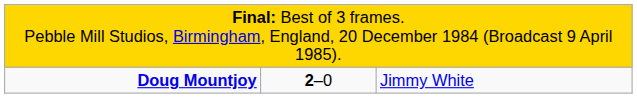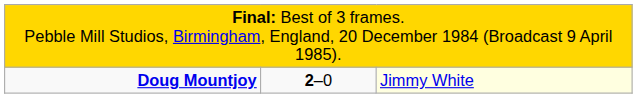(427, 80) no background -> (427, 80) lightyellow background
